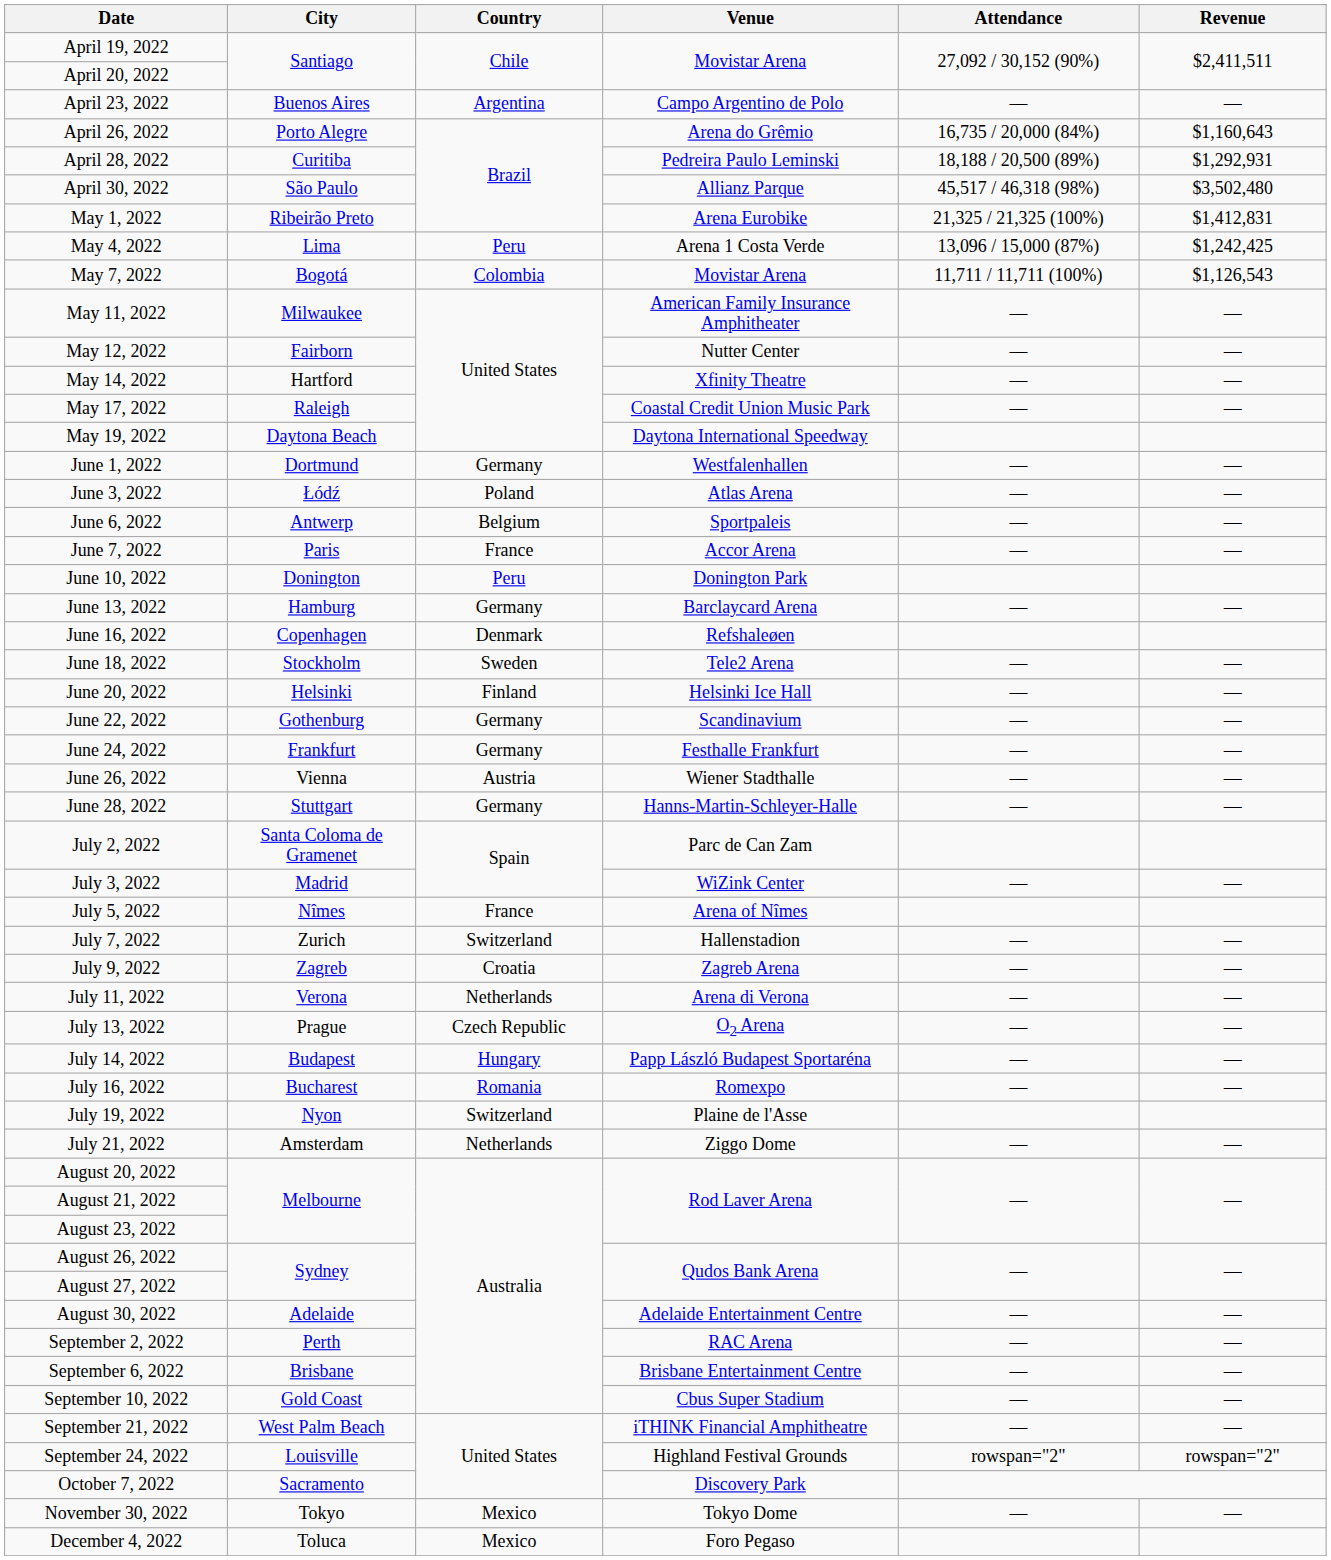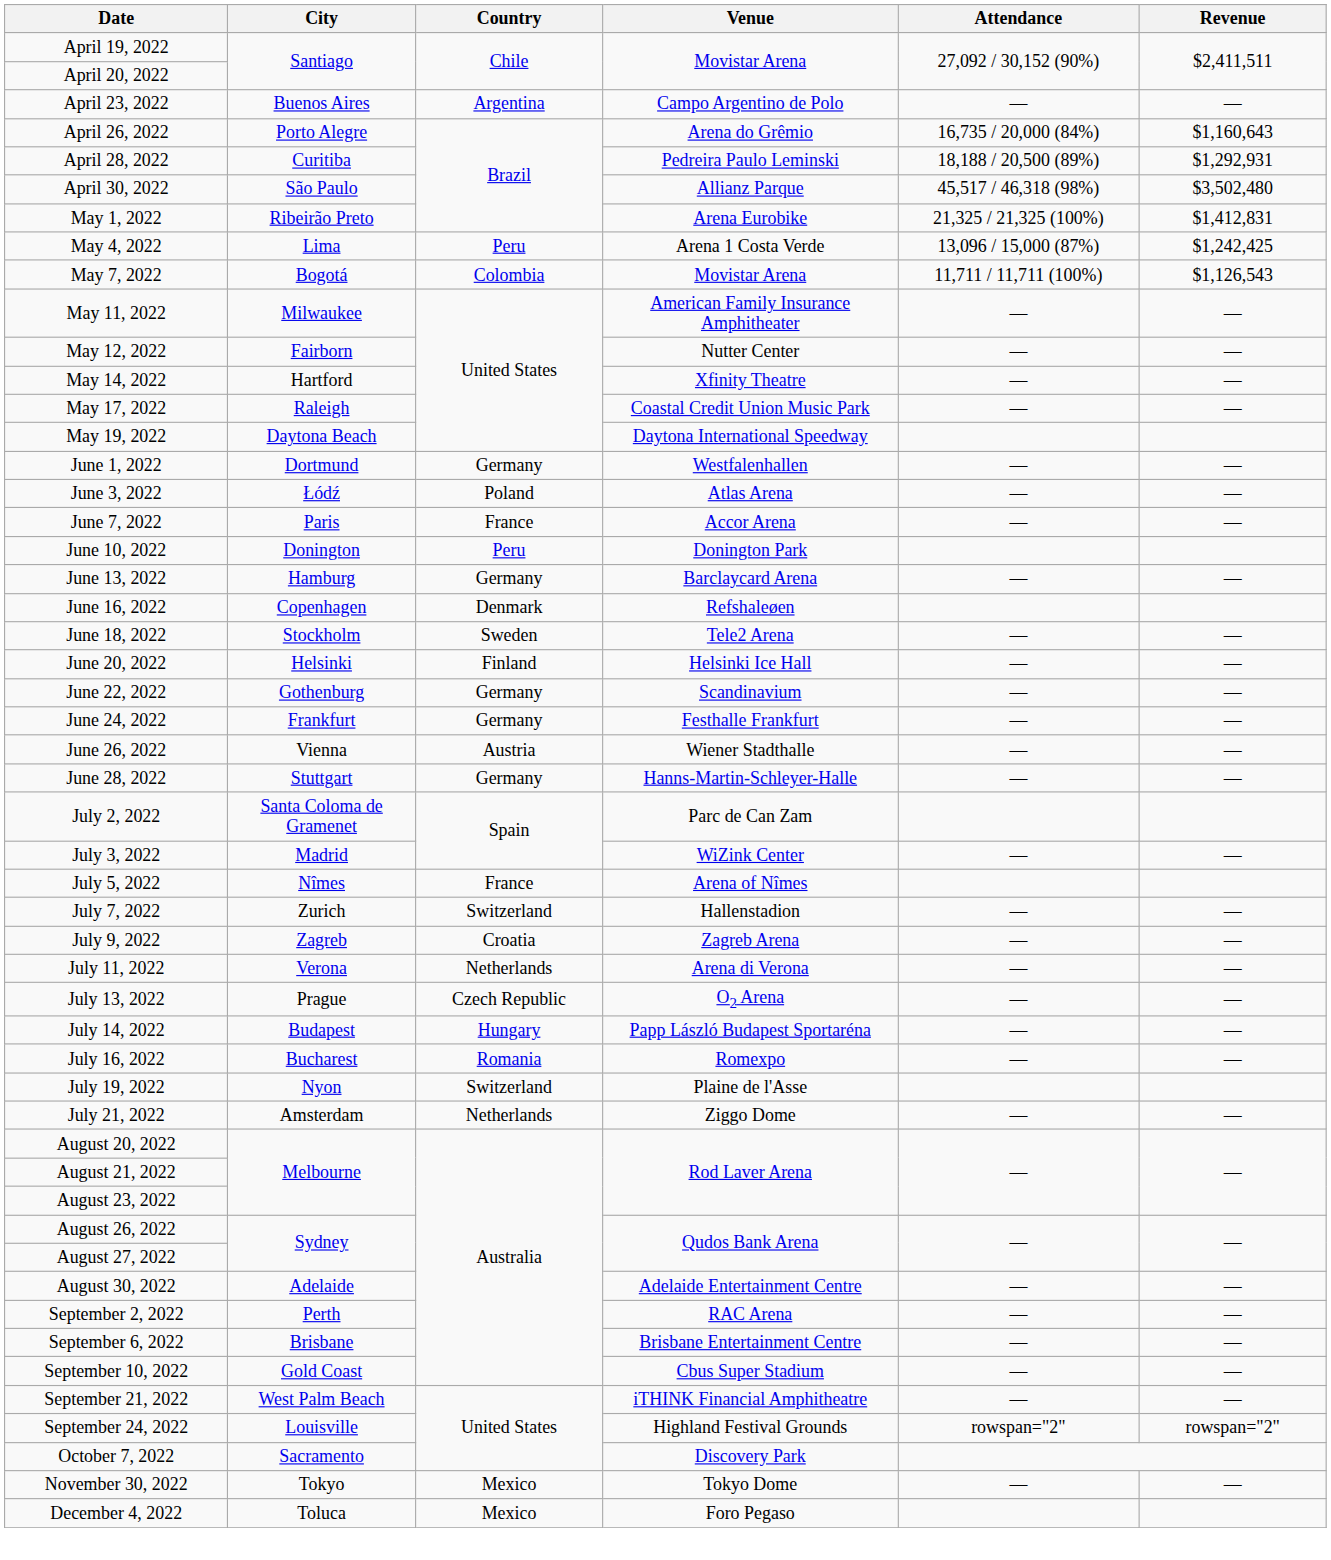- row: (116, 522)
